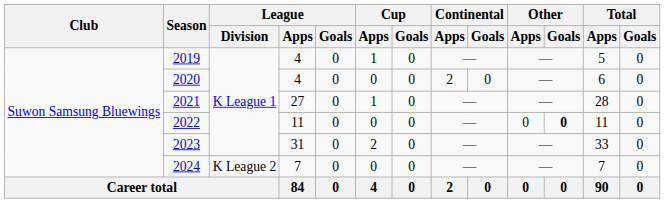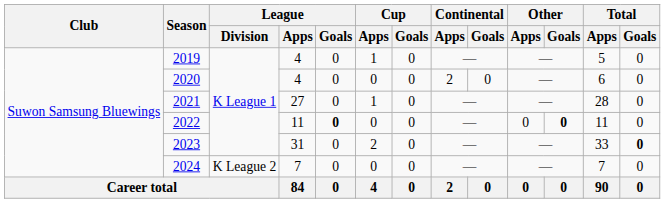(336, 123) normal -> (336, 123) bold
(640, 144) normal -> (640, 144) bold
